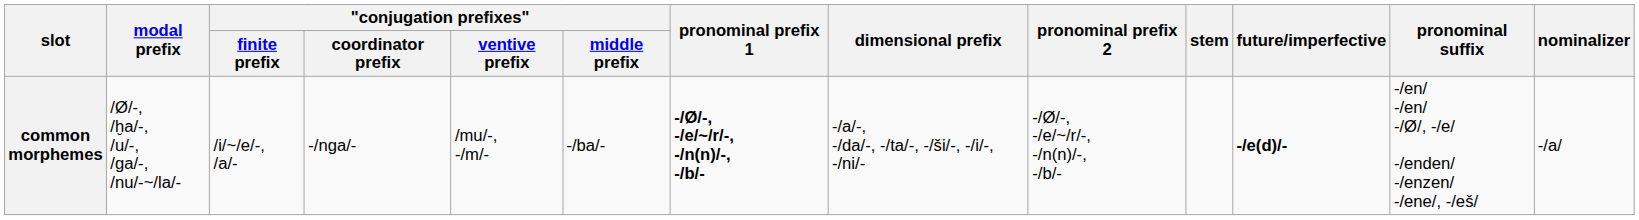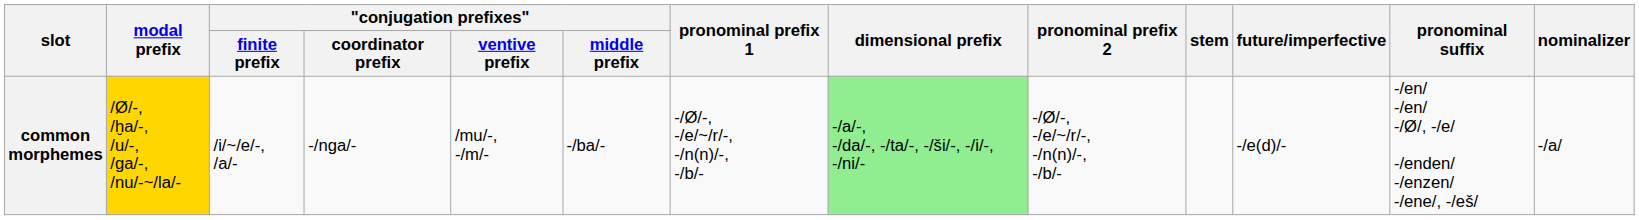(146, 145) no background -> (146, 145) gold background
(704, 145) bold -> (704, 145) normal
(913, 145) no background -> (913, 145) lightgreen background
(1262, 145) bold -> (1261, 145) normal
